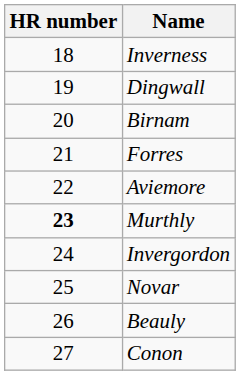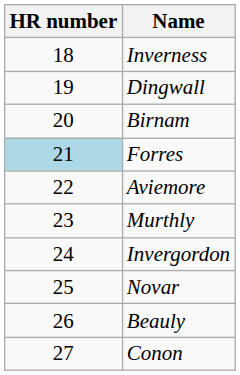(63, 154) no background -> (63, 154) lightblue background
(63, 220) bold -> (63, 220) normal
